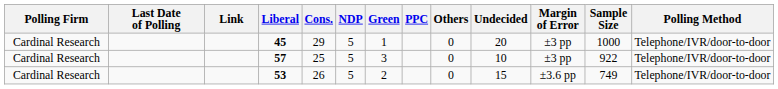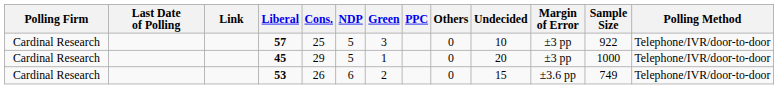rows swapped: (280, 59) <-> (280, 42)
(351, 76) 5 -> (351, 76) 6
